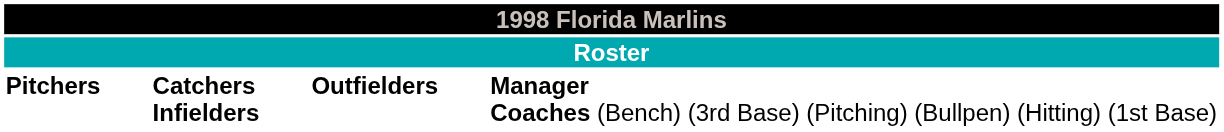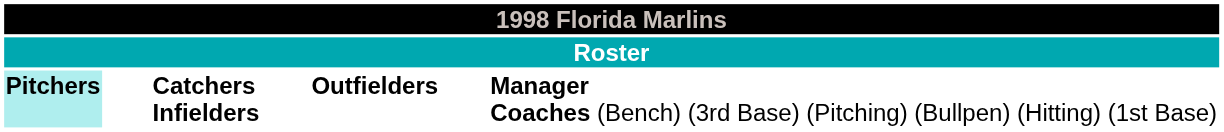(53, 86) no background -> (53, 86) paleturquoise background
